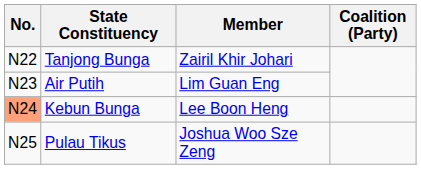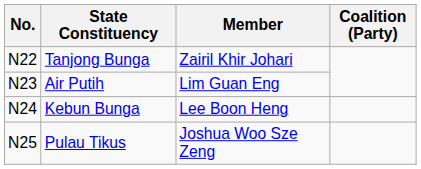(22, 109) lightsalmon background -> (22, 109) no background
